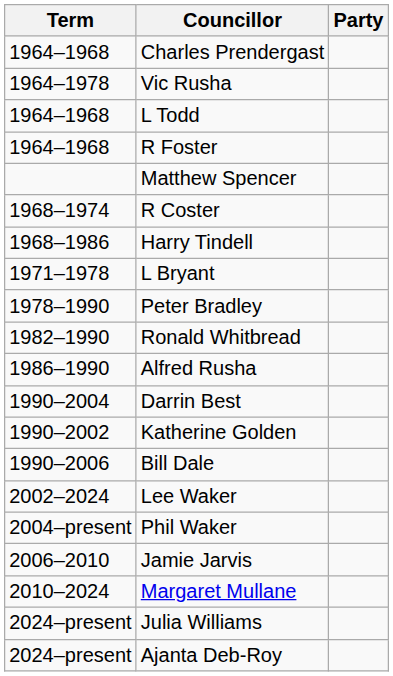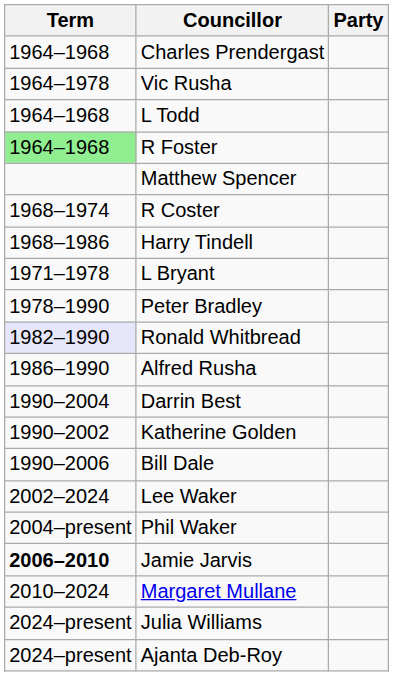(59, 147) no background -> (59, 147) lightgreen background
(59, 337) no background -> (59, 337) lavender background
(59, 559) normal -> (59, 559) bold
